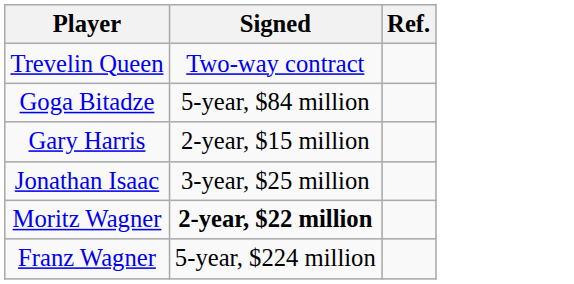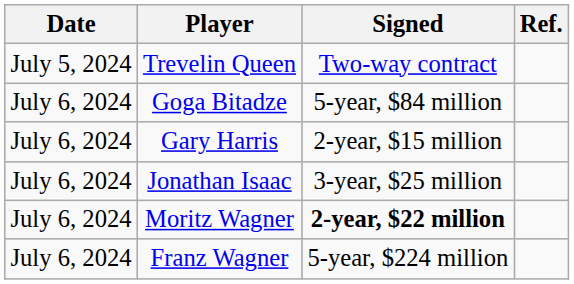+ column: (71, 24)
